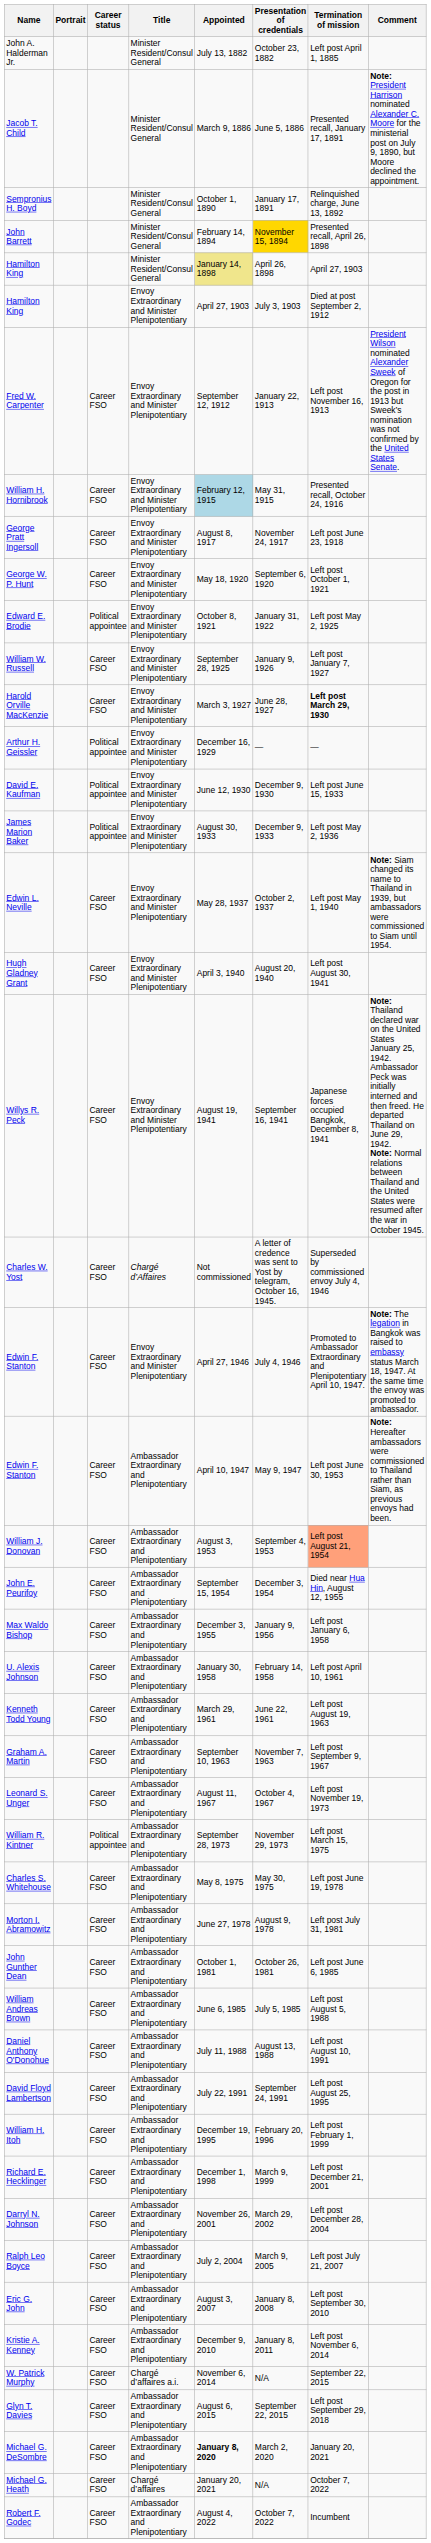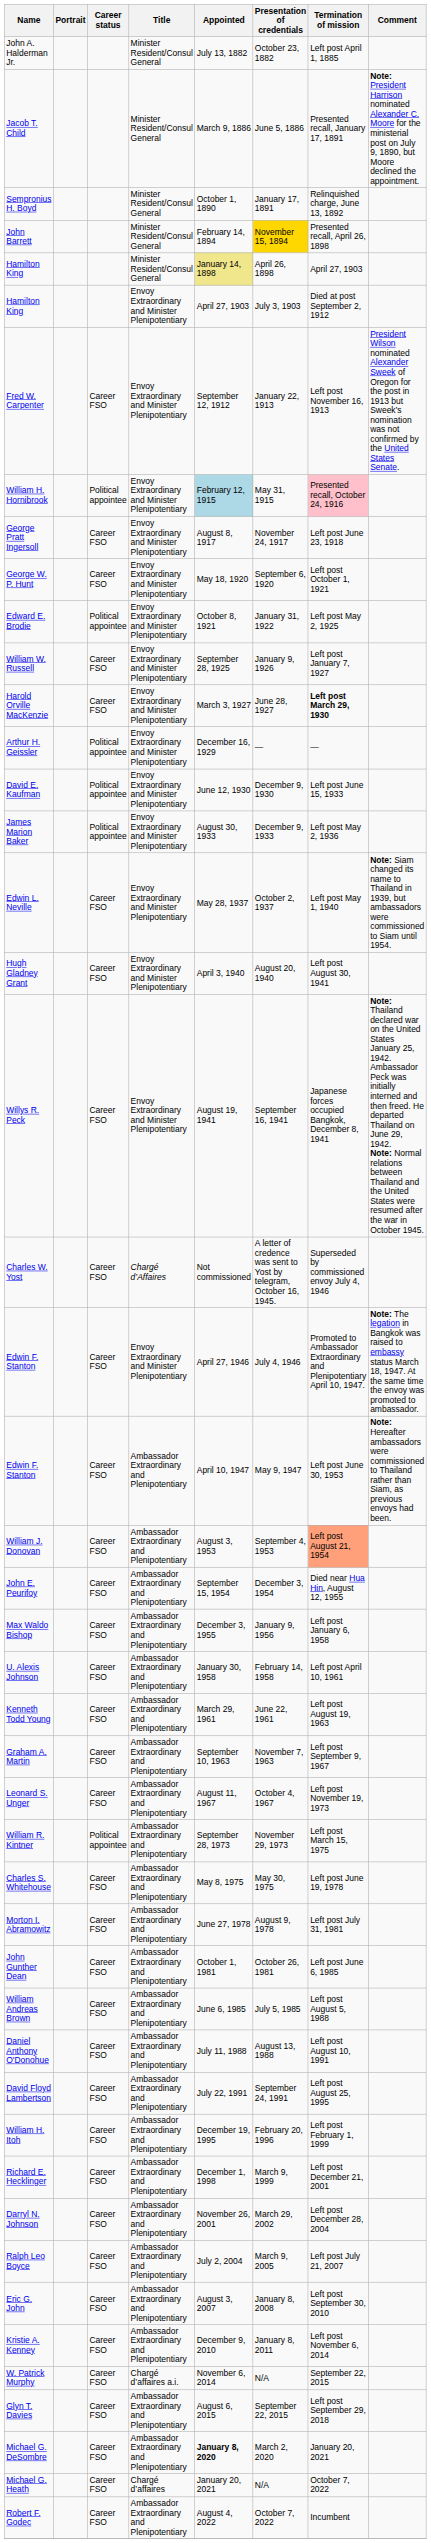(102, 495) Career FSO -> (108, 495) Political appointee
(338, 495) no background -> (338, 495) pink background
